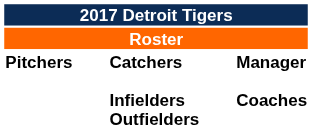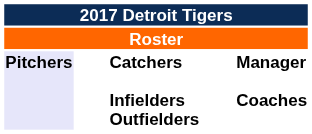(39, 62) no background -> (39, 62) lavender background
